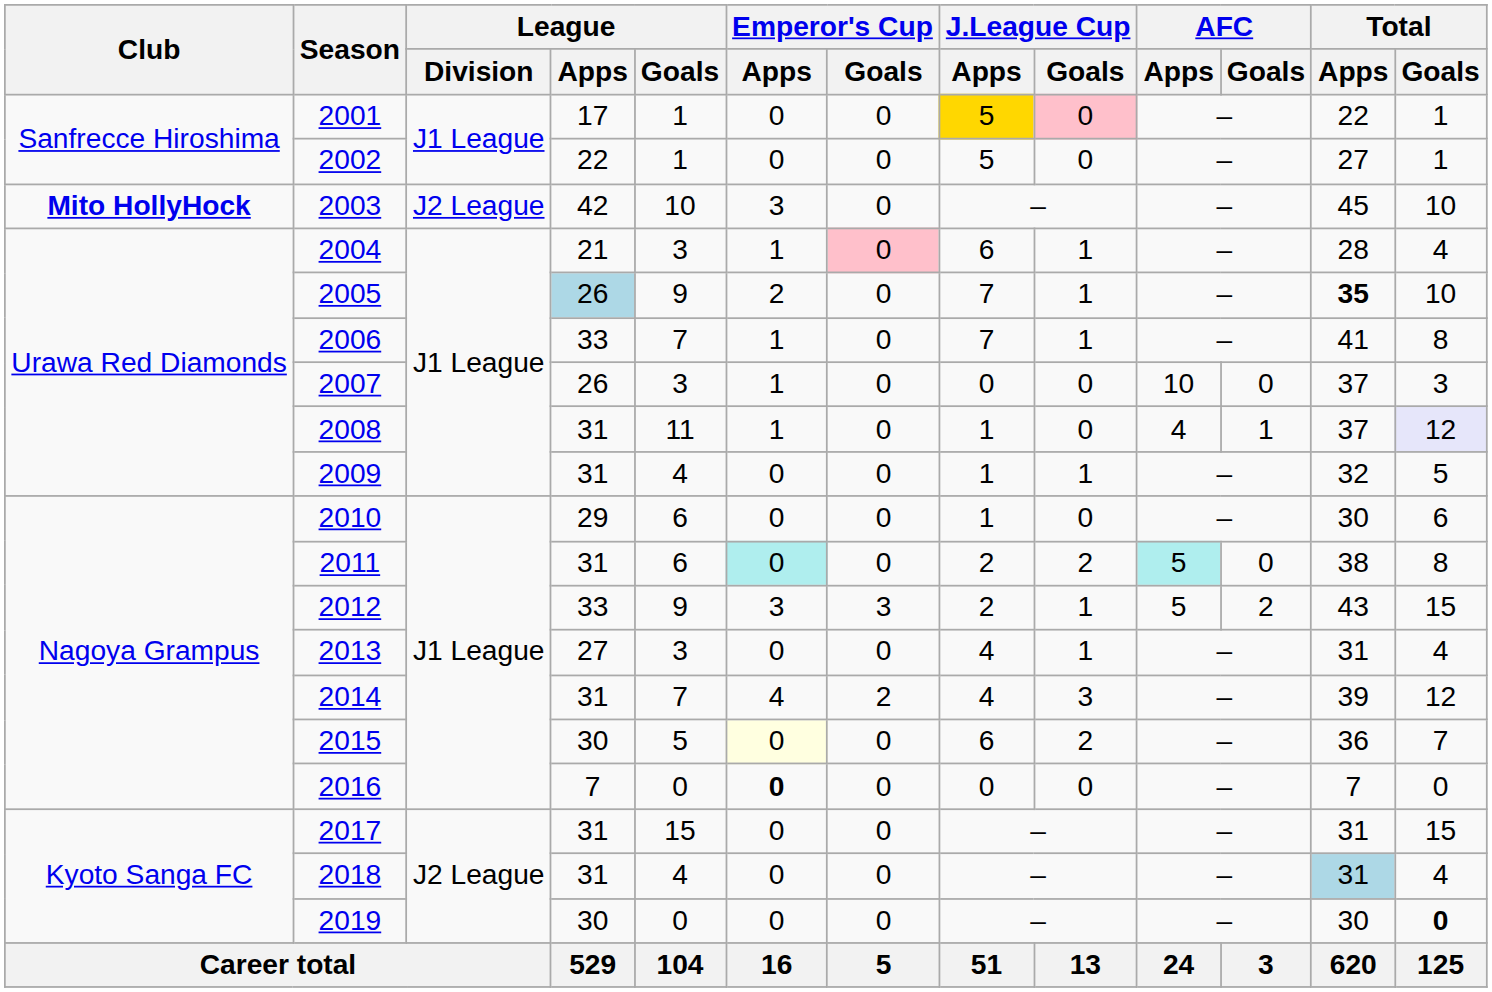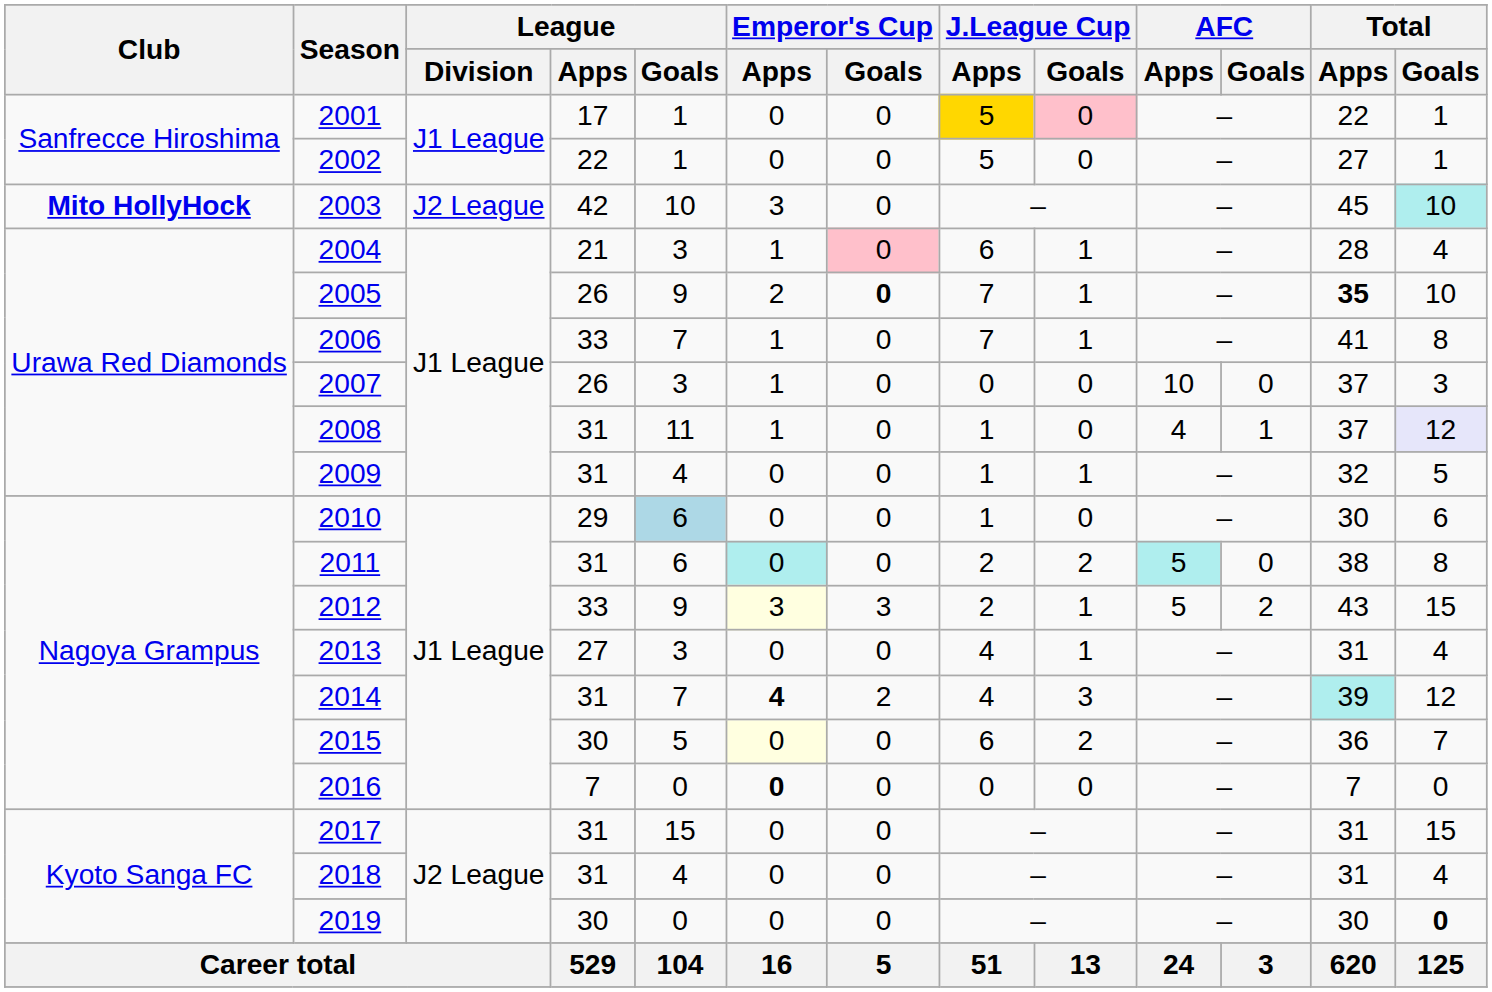(1441, 205) no background -> (1441, 205) paleturquoise background
(593, 294) lightblue background -> (593, 294) no background
(883, 294) normal -> (883, 294) bold
(680, 518) no background -> (680, 518) lightblue background
(777, 607) no background -> (777, 607) lightyellow background
(777, 696) normal -> (777, 696) bold
(1353, 696) no background -> (1353, 696) paleturquoise background
(1353, 875) lightblue background -> (1353, 875) no background
